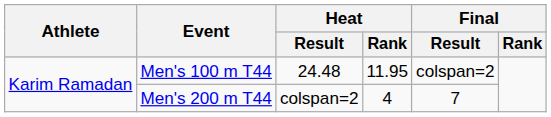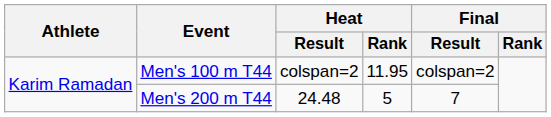(319, 71) 24.48 -> (319, 71) colspan=2
(319, 98) colspan=2 -> (319, 98) 24.48
(387, 98) 4 -> (387, 98) 5
